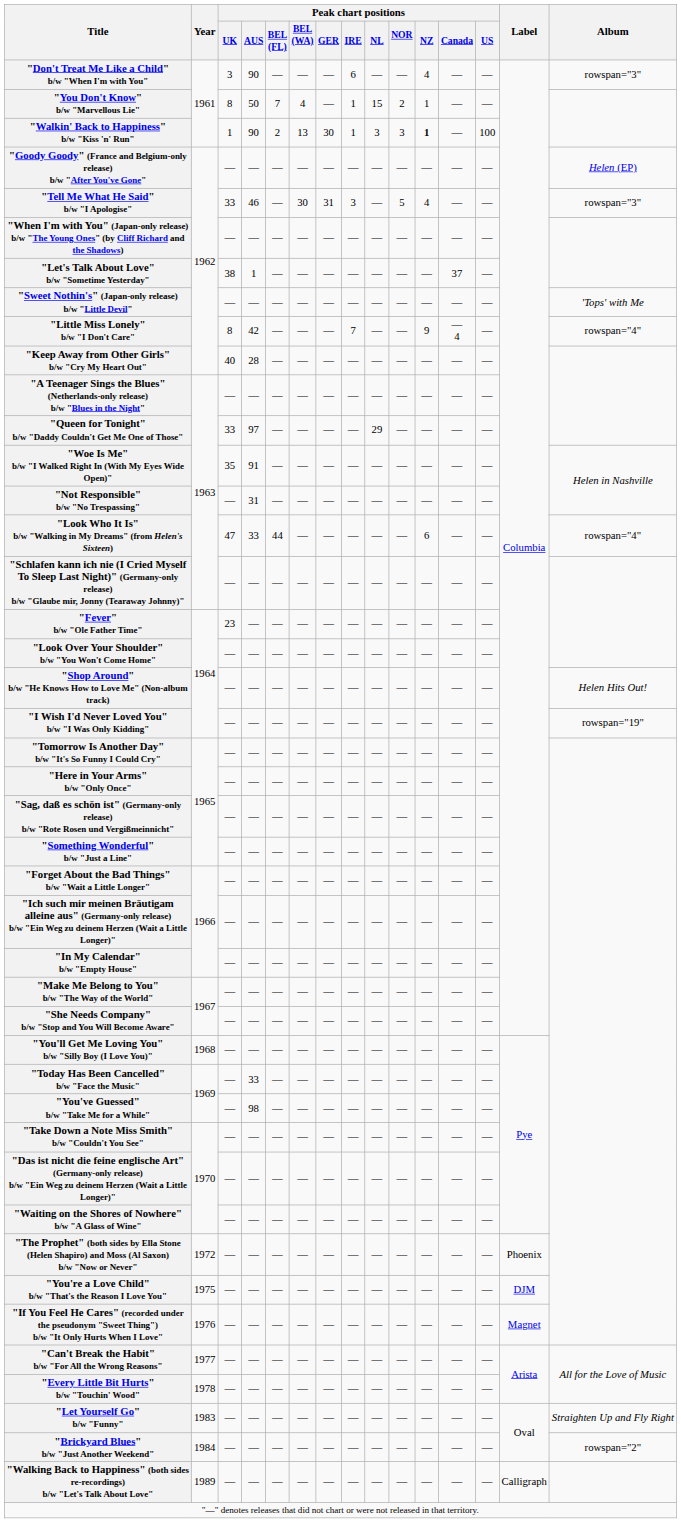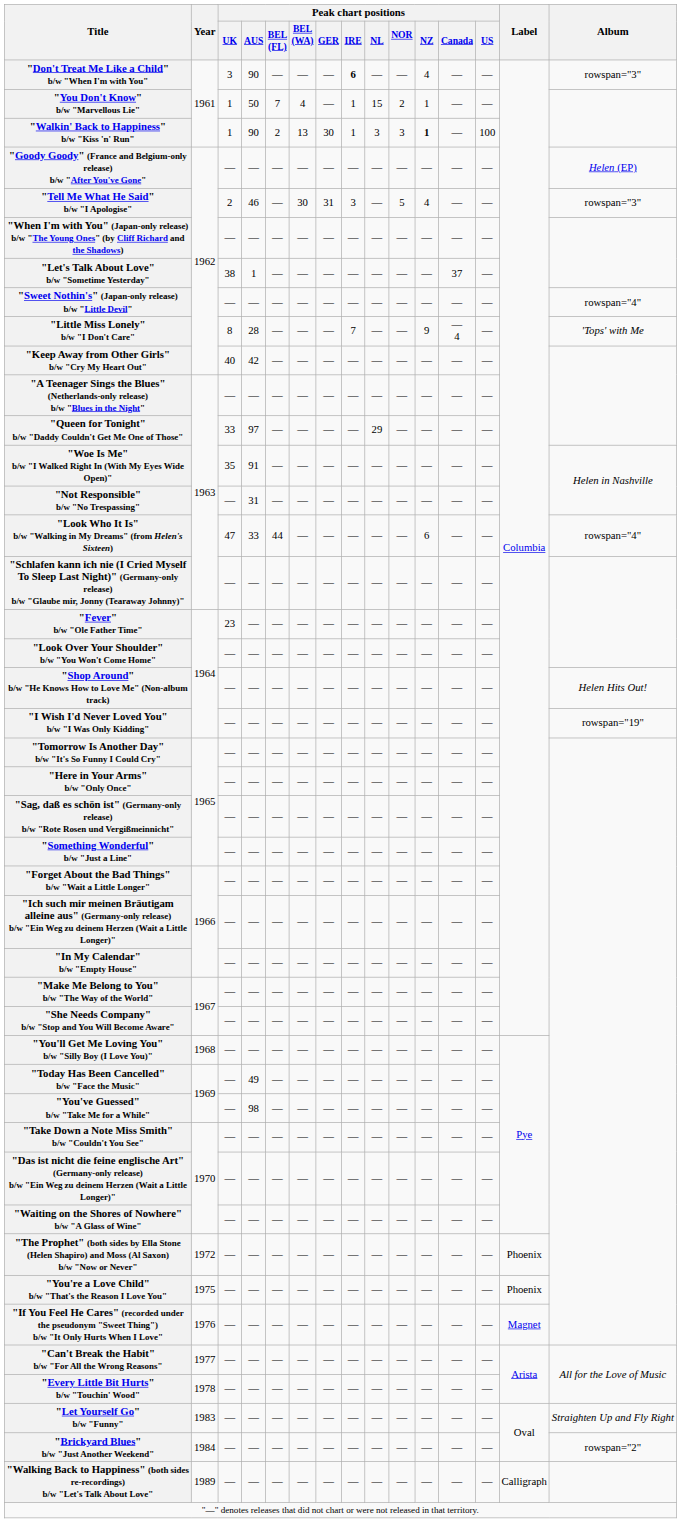(353, 74) normal -> (353, 74) bold
(230, 103) 8 -> (230, 103) 1
(230, 203) 33 -> (230, 203) 2
(613, 302) 'Tops' with Me -> (613, 302) rowspan="4"
(254, 331) 42 -> (254, 331) 28
(613, 331) rowspan="4" -> (613, 331) 'Tops' with Me
(254, 360) 28 -> (254, 360) 42
(254, 1079) 33 -> (254, 1079) 49
(524, 1289) DJM -> (524, 1289) Phoenix
